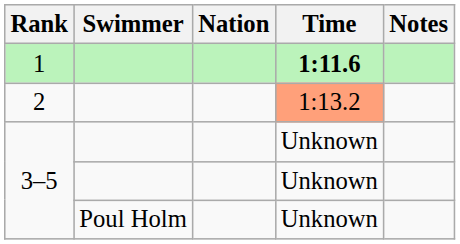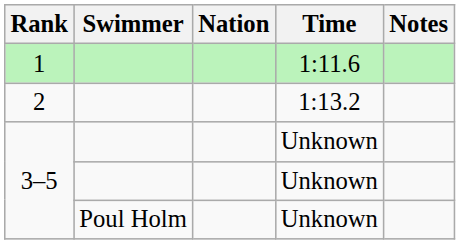(329, 63) bold -> (329, 63) normal
(329, 102) lightsalmon background -> (329, 102) no background
